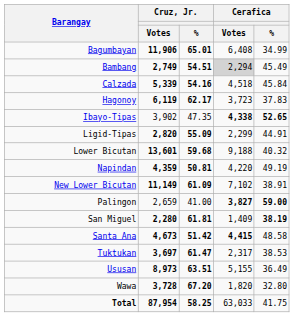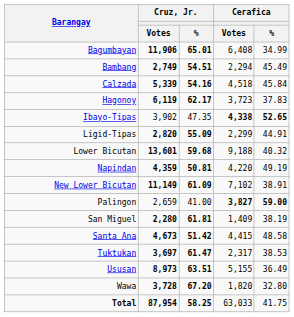(240, 68) lightgrey background -> (240, 68) no background
(275, 219) bold -> (275, 219) normal
(240, 236) bold -> (240, 236) normal
